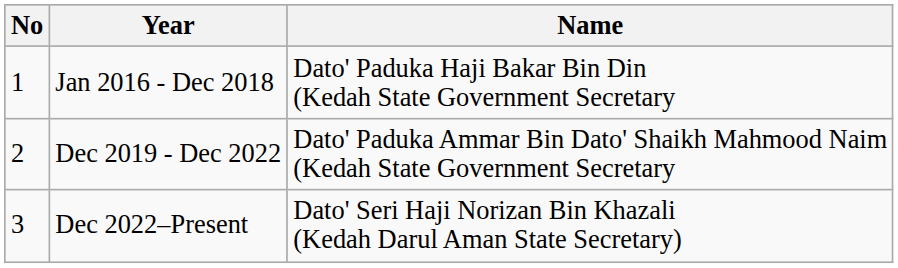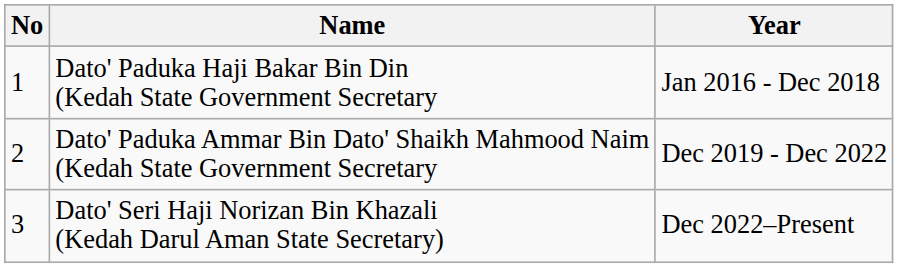columns swapped: (590, 25) <-> (168, 25)
